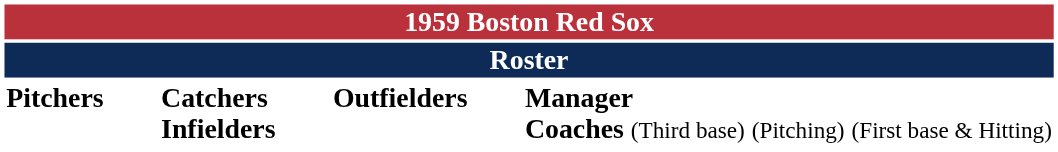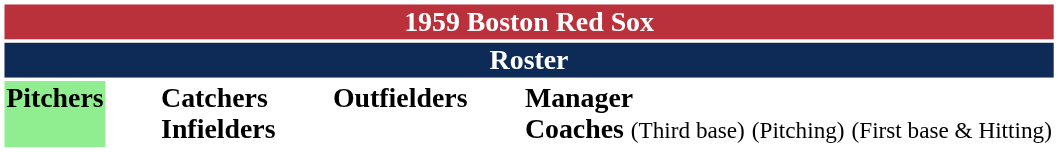(55, 98) no background -> (55, 98) lightgreen background
